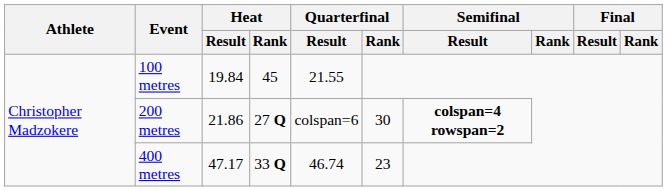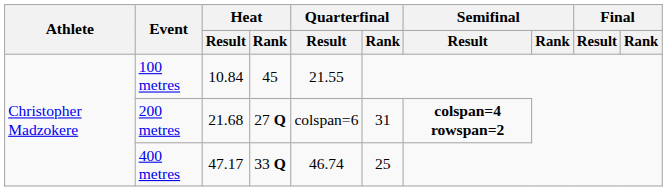(226, 76) 19.84 -> (226, 76) 10.84
(226, 120) 21.86 -> (226, 120) 21.68
(383, 120) 30 -> (383, 120) 31
(383, 164) 23 -> (383, 164) 25
